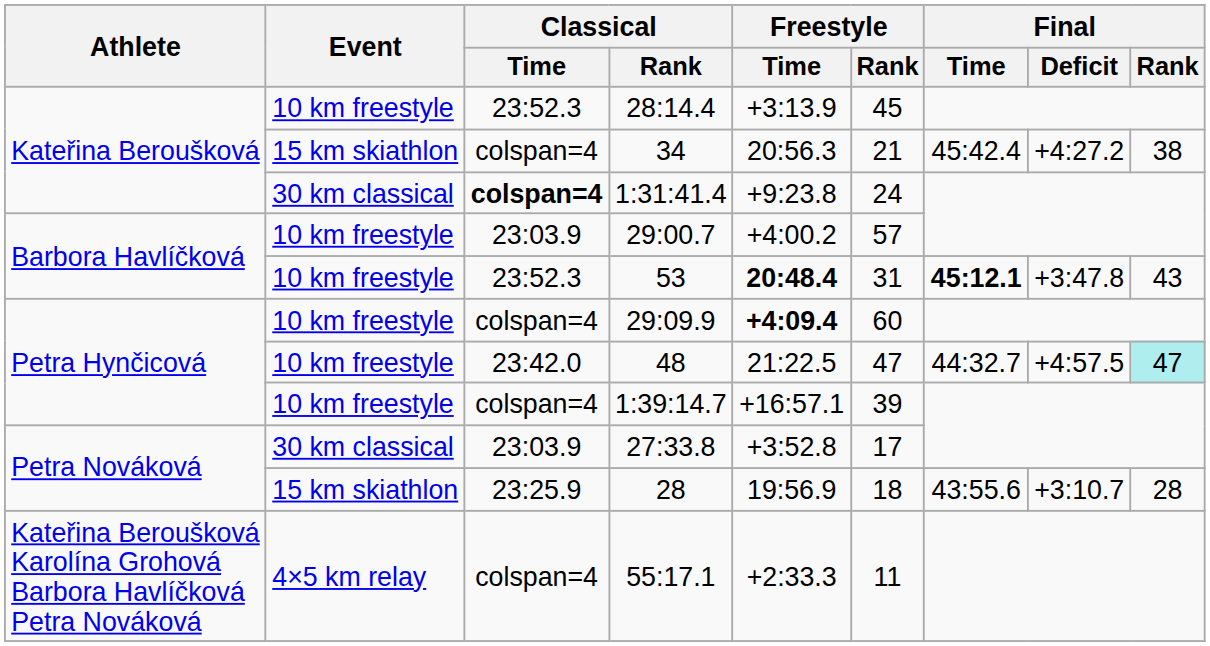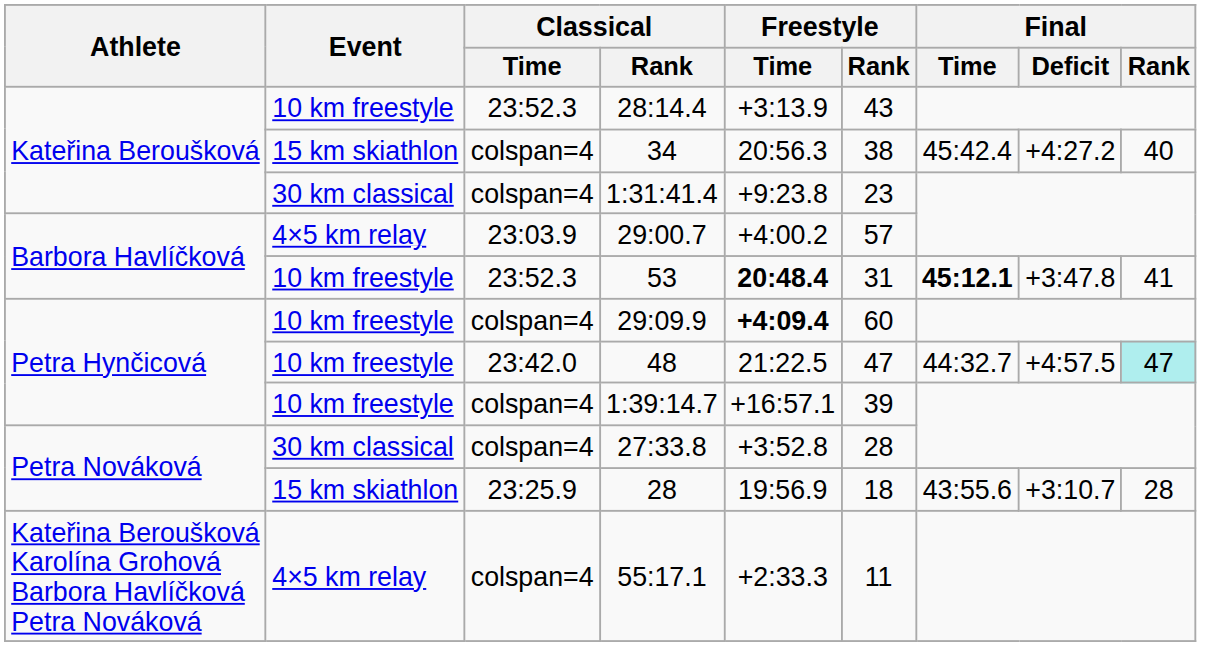(887, 109) 45 -> (879, 109) 43
(887, 151) 21 -> (879, 151) 38
(1168, 151) 38 -> (1159, 151) 40
(537, 193) bold -> (532, 193) normal
(887, 193) 24 -> (879, 193) 23
(363, 236) 10 km freestyle -> (349, 236) 4×5 km relay
(1168, 278) 43 -> (1159, 278) 41
(537, 447) 23:03.9 -> (532, 447) colspan=4
(887, 447) 17 -> (879, 447) 28
